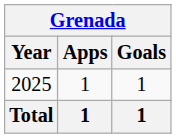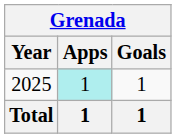(85, 84) no background -> (85, 84) paleturquoise background
